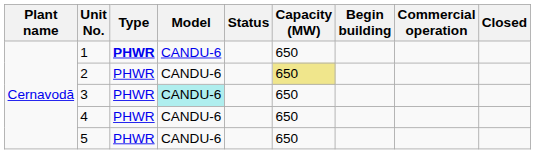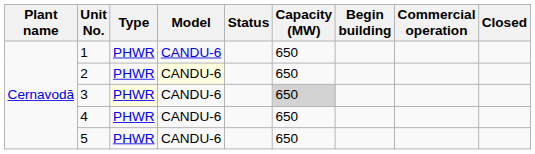(134, 52) bold -> (134, 52) normal
(191, 73) no background -> (191, 73) lightyellow background
(287, 73) khaki background -> (287, 73) no background
(134, 95) no background -> (134, 95) lightyellow background
(191, 95) paleturquoise background -> (191, 95) no background
(287, 95) no background -> (287, 95) lightgrey background
